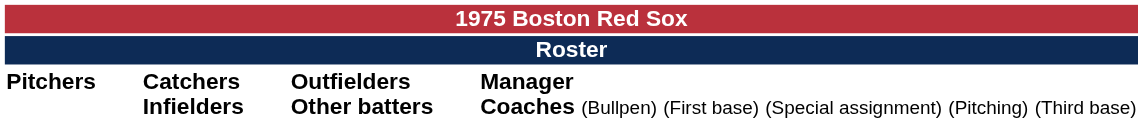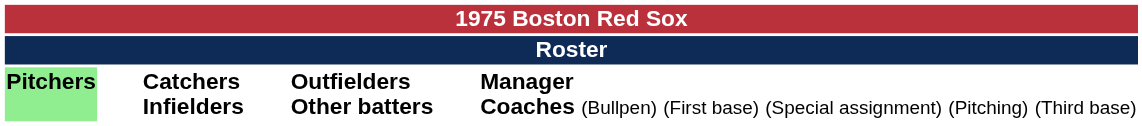(51, 81) no background -> (51, 81) lightgreen background
